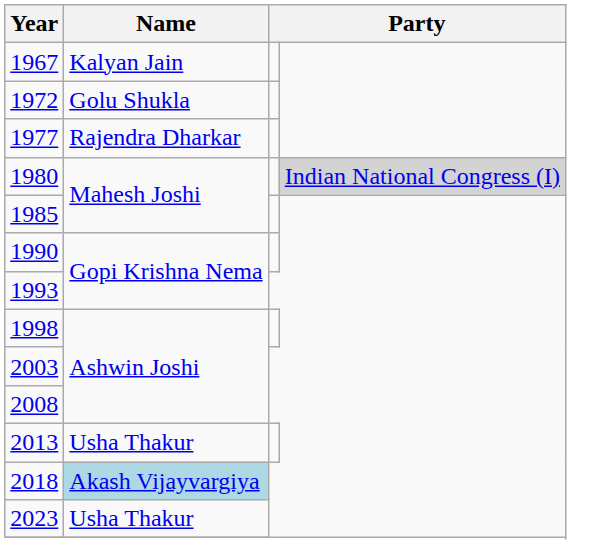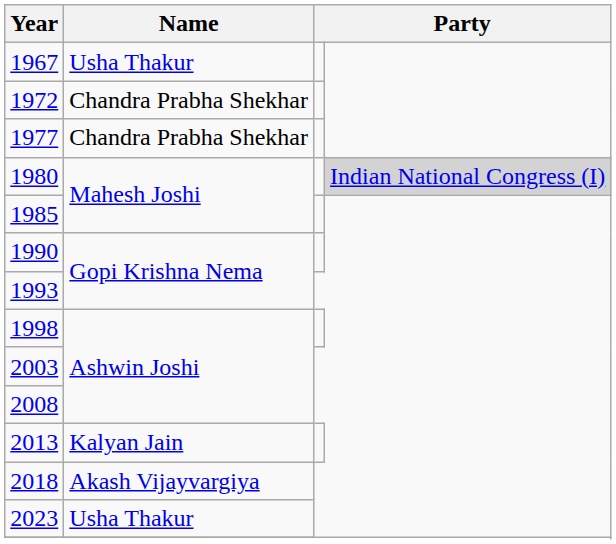(126, 61) Kalyan Jain -> (131, 61) Usha Thakur
(130, 99) Golu Shukla -> (189, 99) Chandra Prabha Shekhar
(155, 137) Rajendra Dharkar -> (189, 137) Chandra Prabha Shekhar
(131, 442) Usha Thakur -> (126, 442) Kalyan Jain
(164, 480) lightblue background -> (164, 480) no background
